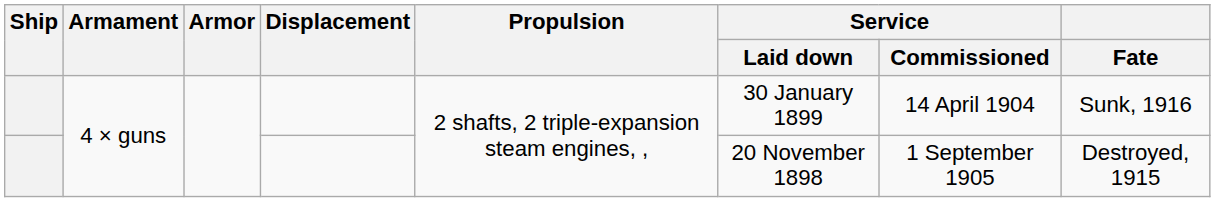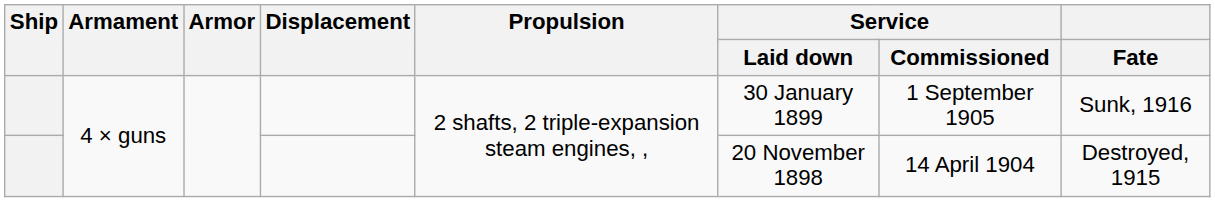(970, 105) 14 April 1904 -> (970, 105) 1 September 1905
(970, 165) 1 September 1905 -> (970, 165) 14 April 1904
